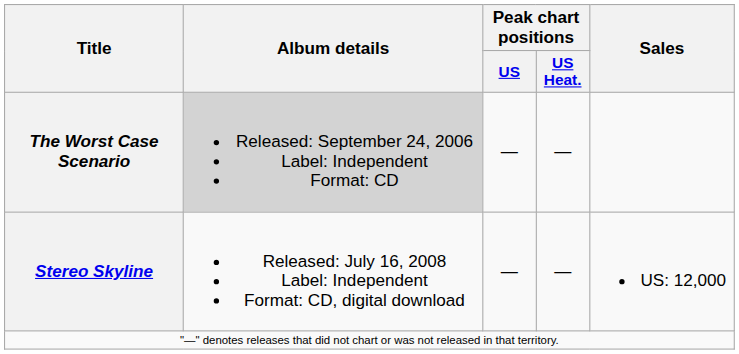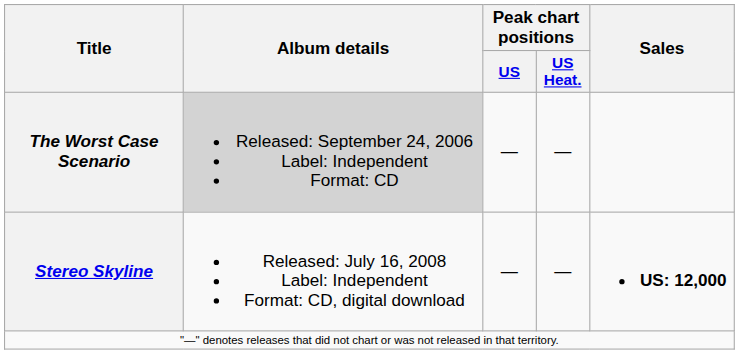(662, 281) normal -> (662, 281) bold
